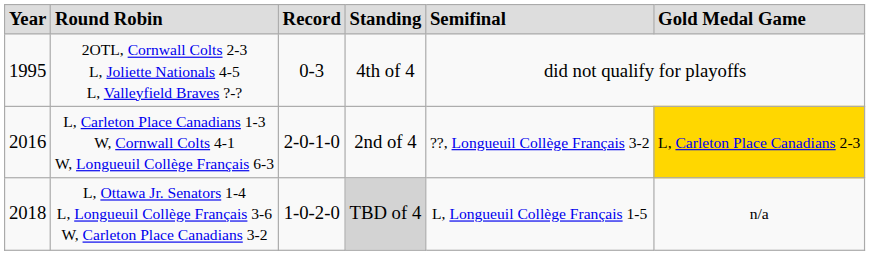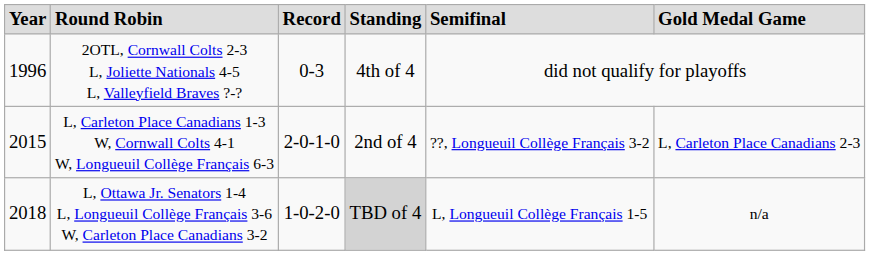(28, 70) 1995 -> (28, 70) 1996
(28, 141) 2016 -> (28, 141) 2015
(759, 143) gold background -> (759, 143) no background
